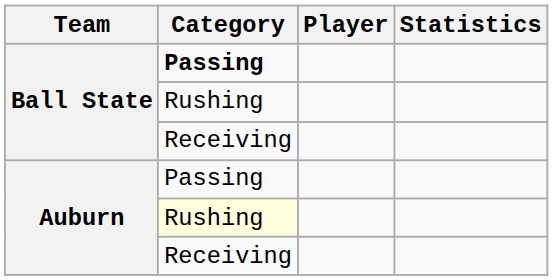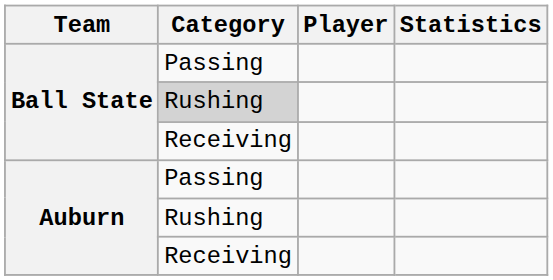(214, 63) bold -> (214, 63) normal
(214, 102) no background -> (214, 102) lightgrey background
(214, 218) lightyellow background -> (214, 218) no background
